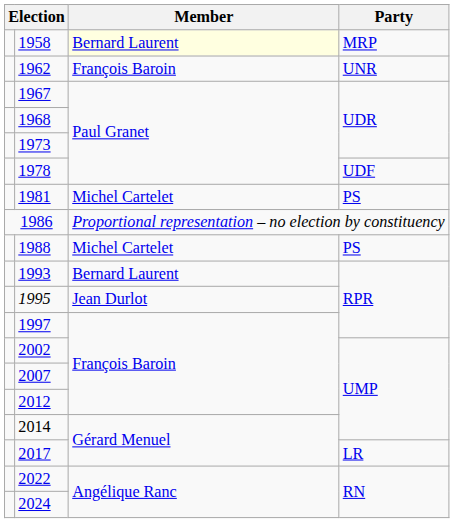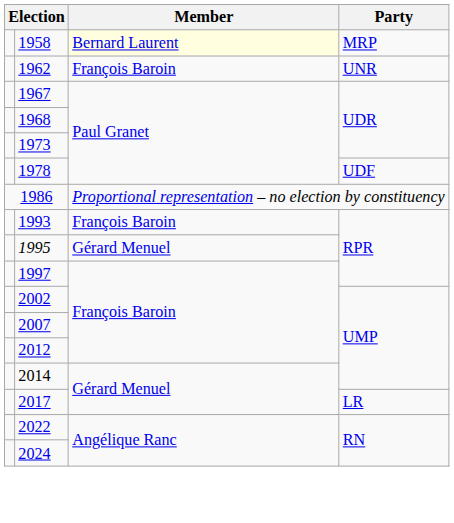- row: (34, 196)
- row: (34, 247)
(125, 273) Bernard Laurent -> (124, 222) François Baroin
(110, 299) Jean Durlot -> (121, 247) Gérard Menuel
